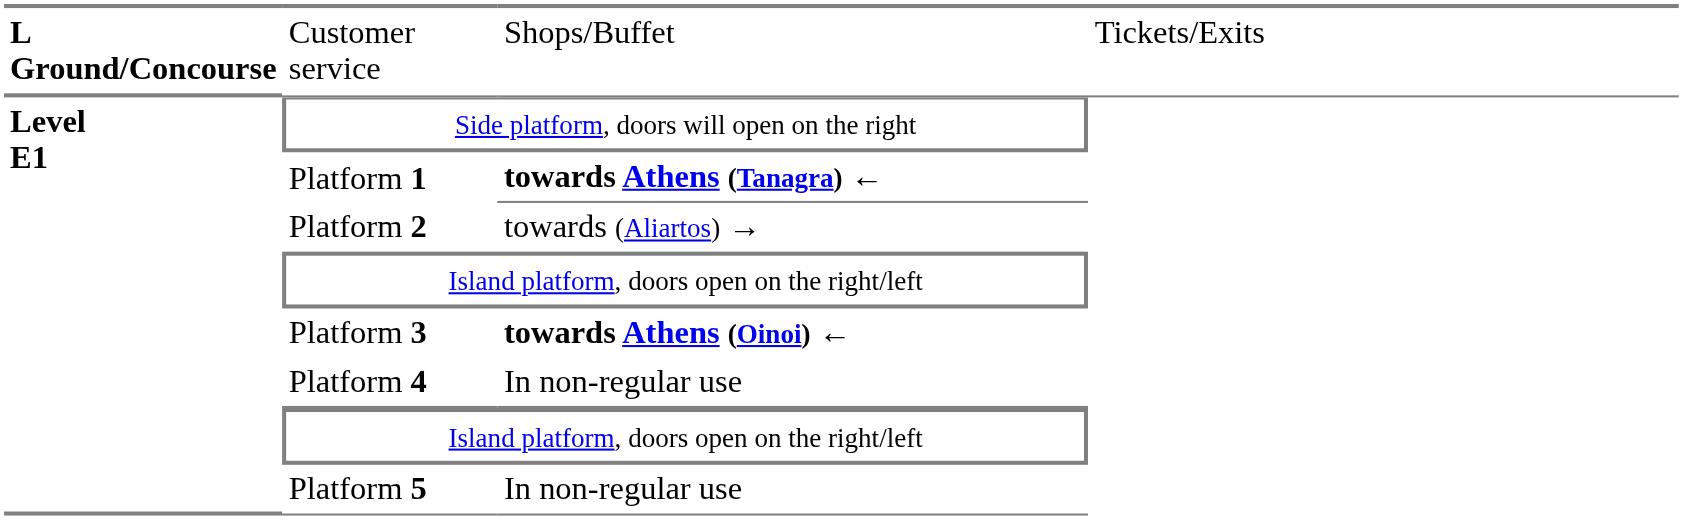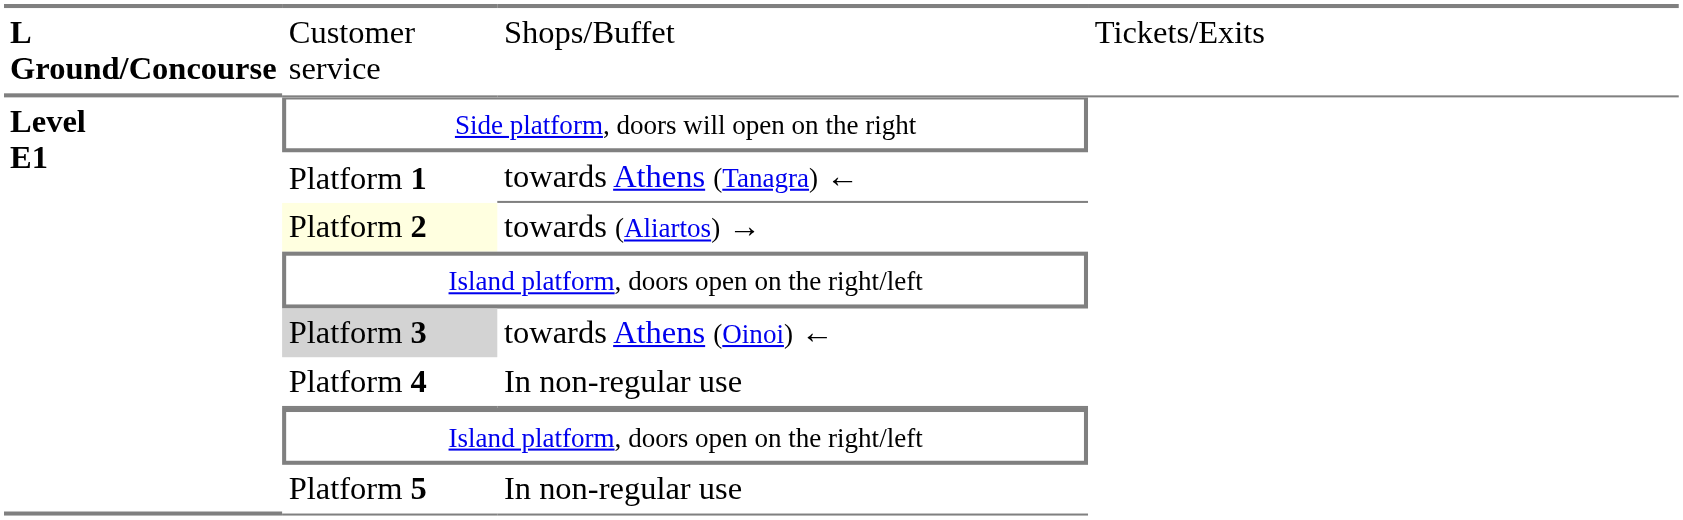(694, 176) bold -> (681, 176) normal
(358, 226) no background -> (358, 226) lightyellow background
(358, 332) no background -> (358, 332) lightgrey background
(678, 332) bold -> (669, 332) normal
